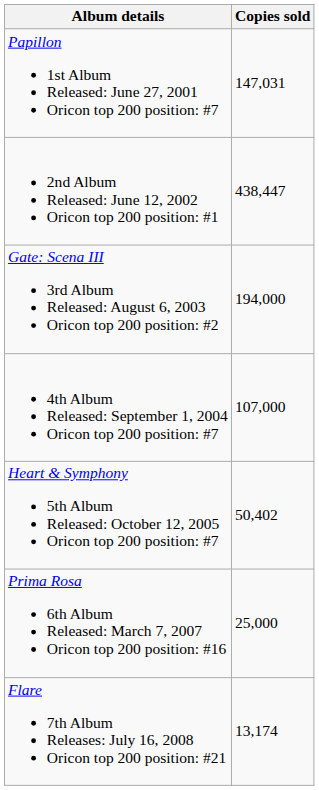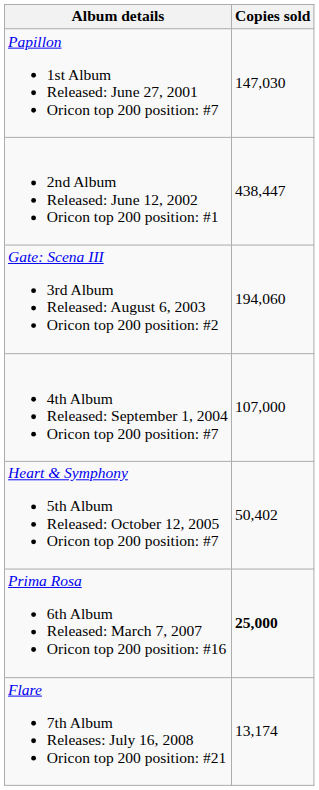(260, 83) 147,031 -> (260, 83) 147,030
(260, 299) 194,000 -> (260, 299) 194,060
(256, 623) normal -> (256, 623) bold
